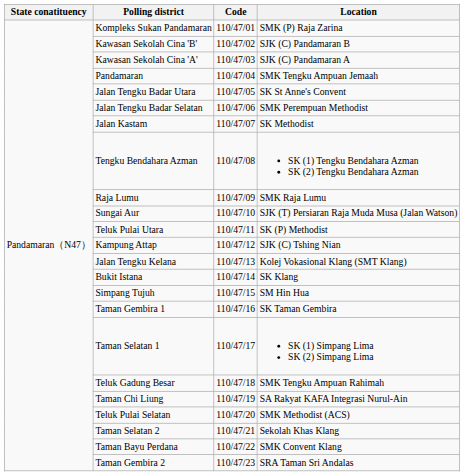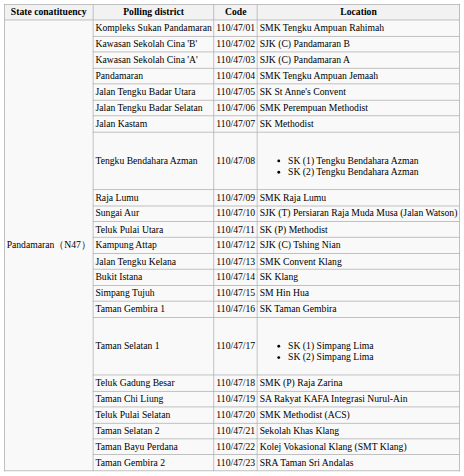(301, 27) SMK (P) Raja Zarina -> (322, 27) SMK Tengku Ampuan Rahimah
(333, 261) Kolej Vokasional Klang (SMT Klang) -> (301, 261) SMK Convent Klang
(322, 382) SMK Tengku Ampuan Rahimah -> (301, 382) SMK (P) Raja Zarina
(301, 446) SMK Convent Klang -> (333, 446) Kolej Vokasional Klang (SMT Klang)
